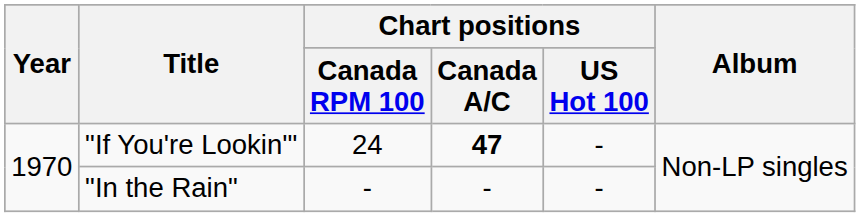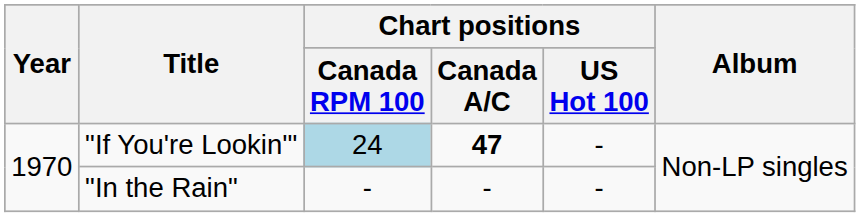(367, 144) no background -> (367, 144) lightblue background
